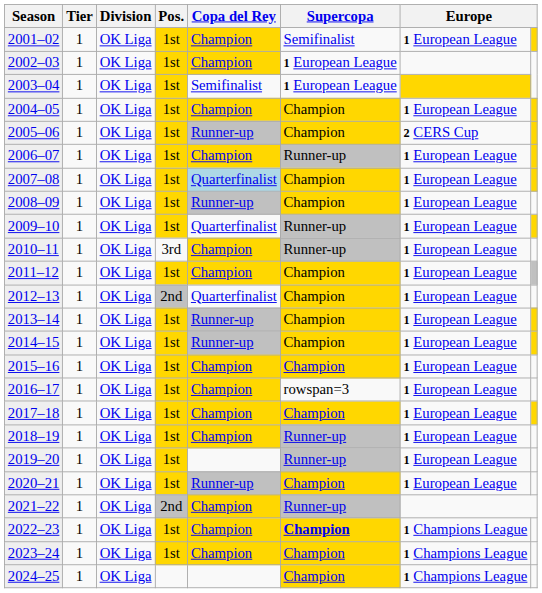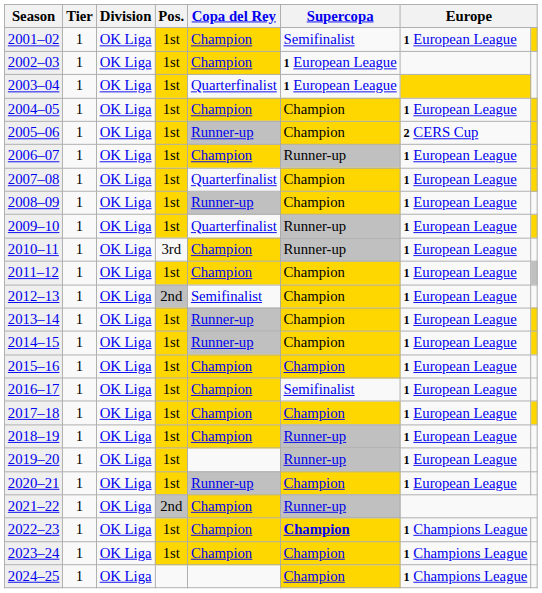(226, 86) Semifinalist -> (234, 86) Quarterfinalist
(234, 179) lightblue background -> (234, 179) no background
(234, 296) Quarterfinalist -> (226, 296) Semifinalist
(316, 389) rowspan=3 -> (319, 389) Semifinalist
